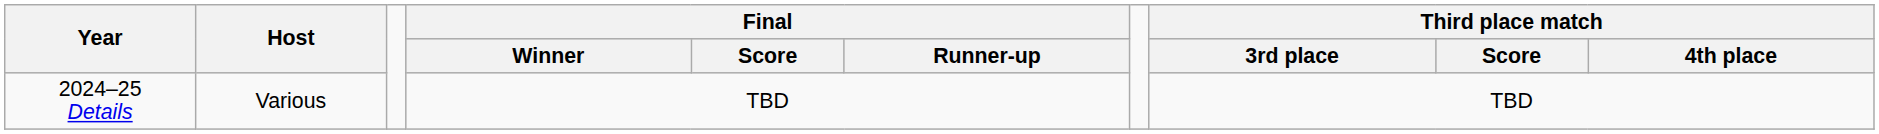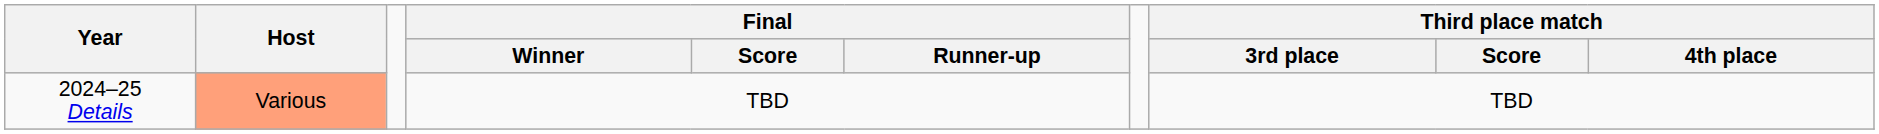(291, 101) no background -> (291, 101) lightsalmon background
